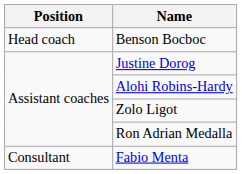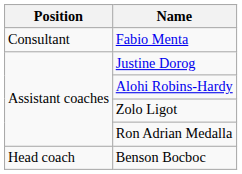rows swapped: (161, 39) <-> (152, 157)
